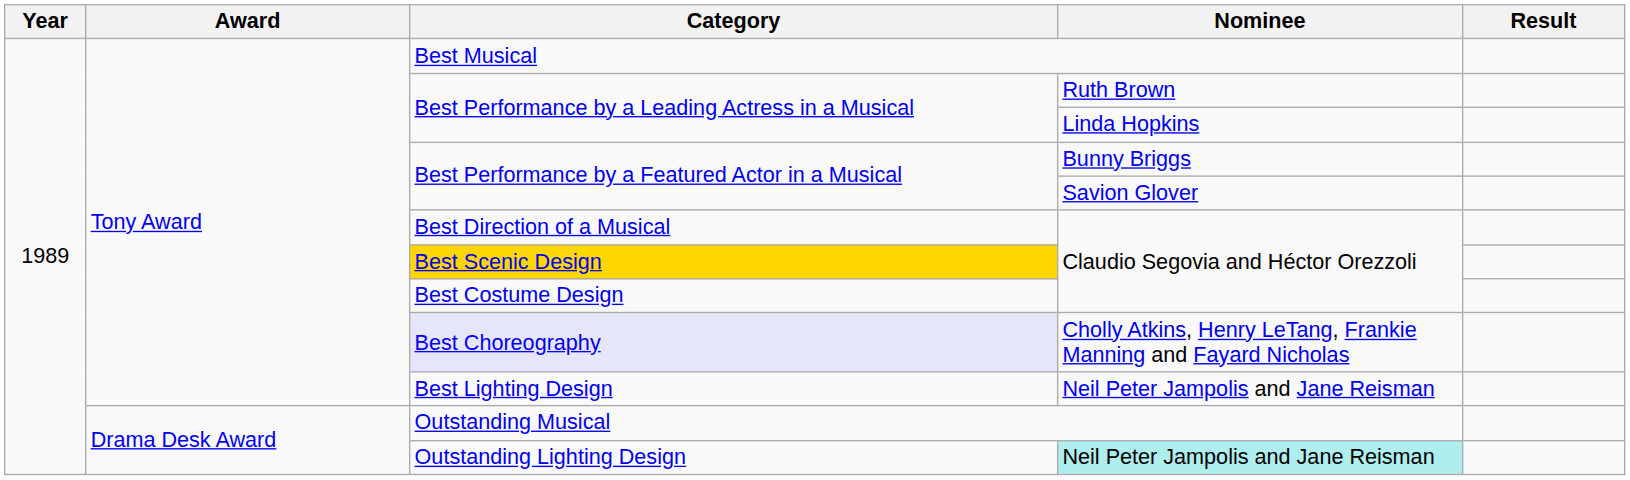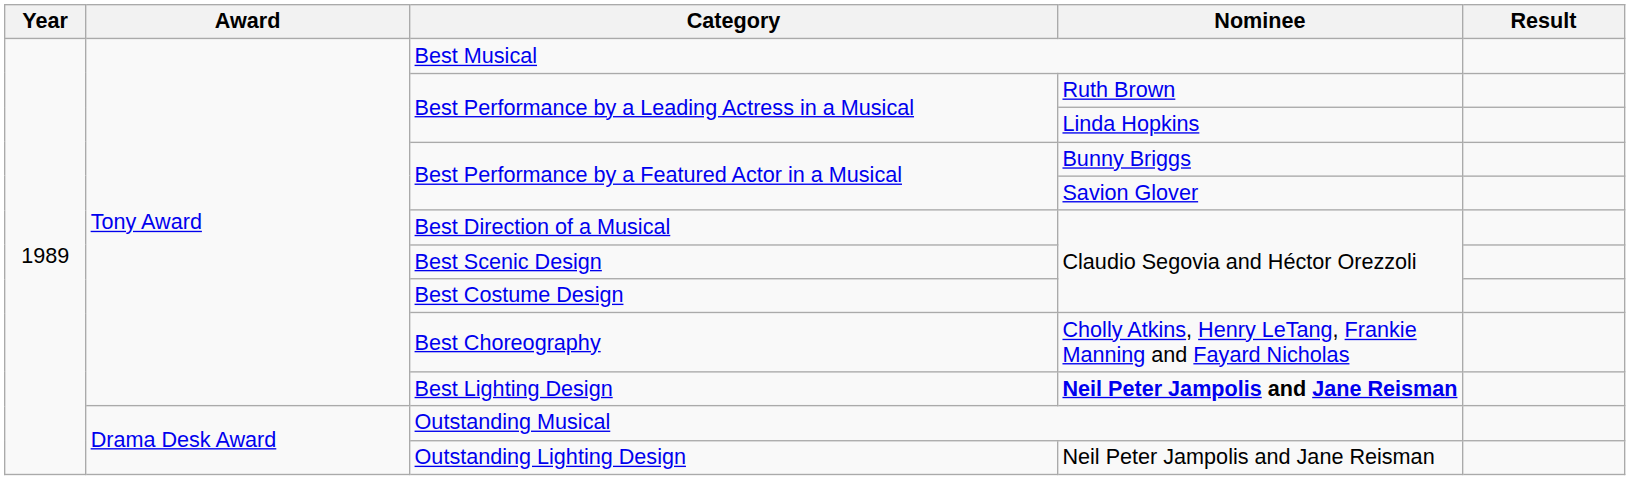(508, 261) gold background -> (508, 261) no background
(508, 342) lavender background -> (508, 342) no background
(1249, 388) normal -> (1260, 388) bold
(1249, 457) paleturquoise background -> (1249, 457) no background
